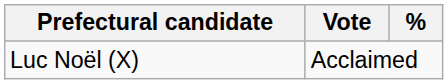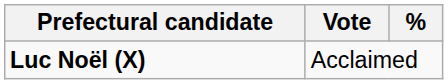(75, 59) normal -> (78, 59) bold
